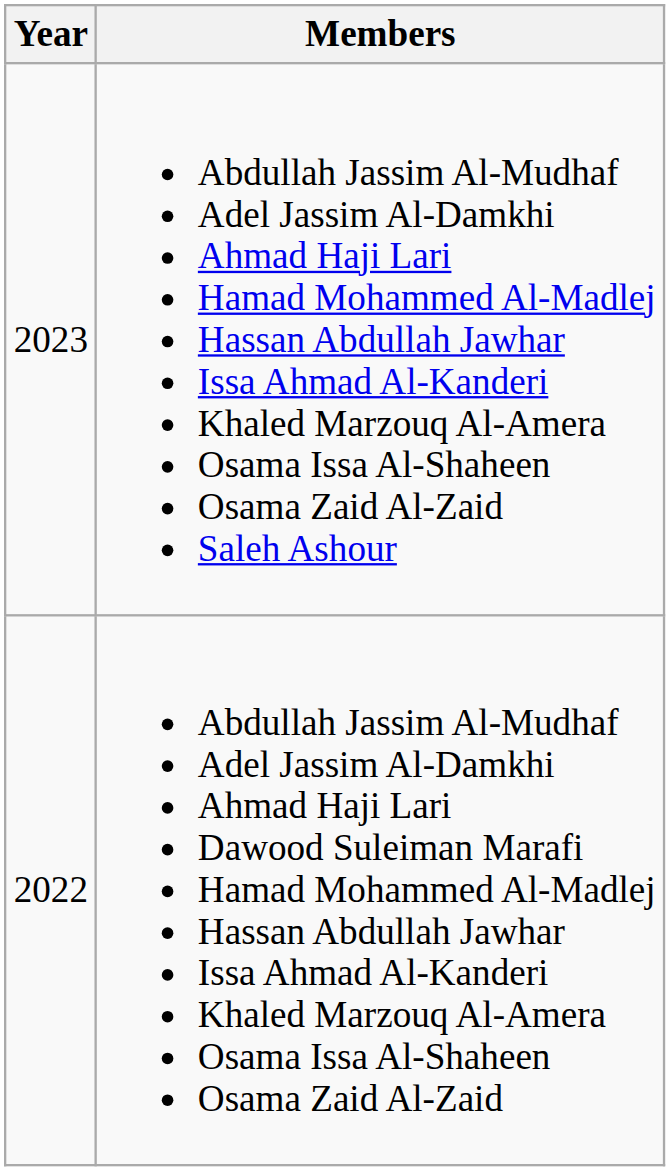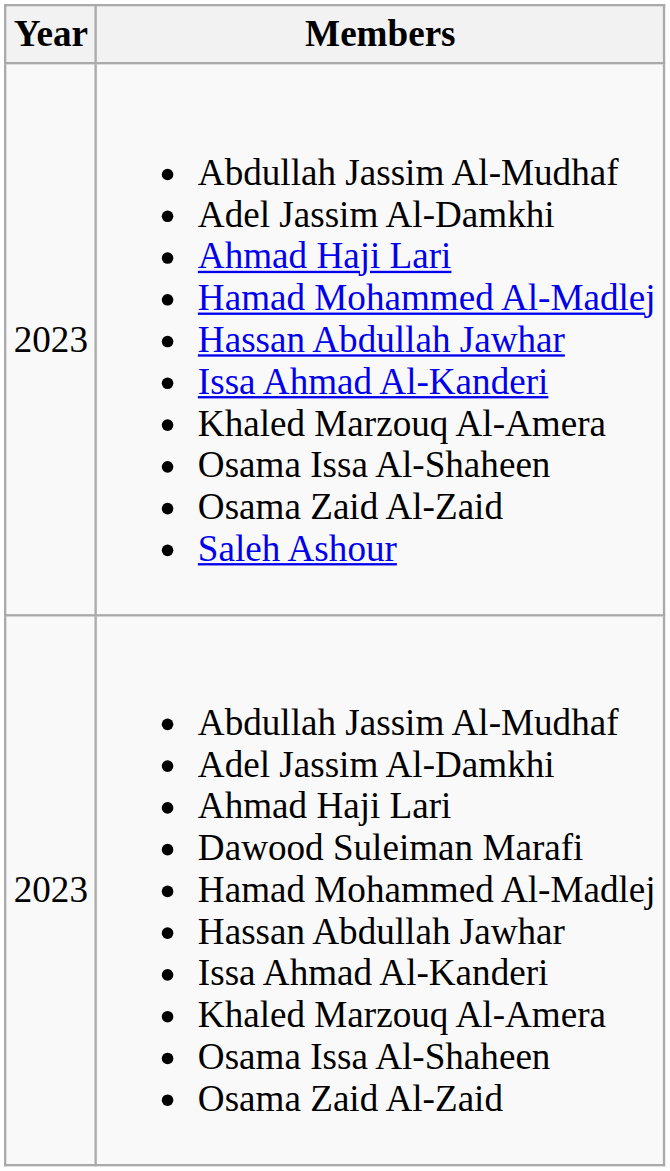(51, 889) 2022 -> (51, 889) 2023
